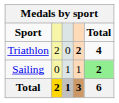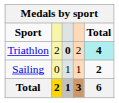(68, 51) normal -> (68, 51) bold
(79, 51) bold -> (79, 51) normal
(99, 51) no background -> (99, 51) paleturquoise background
(99, 69) lightgreen background -> (99, 69) no background
